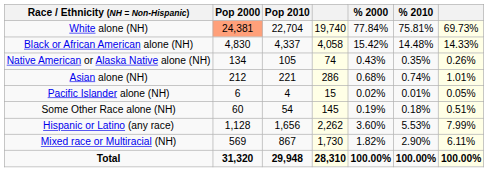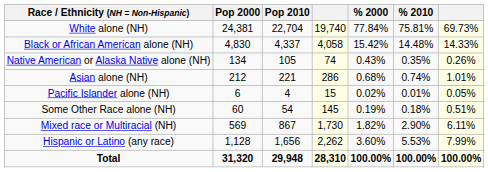(238, 28) lightsalmon background -> (238, 28) no background
rows swapped: (109, 142) <-> (109, 126)
